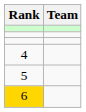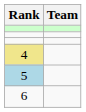(24, 54) no background -> (24, 54) khaki background
(24, 75) no background -> (24, 75) lightblue background
(24, 96) gold background -> (24, 96) no background
